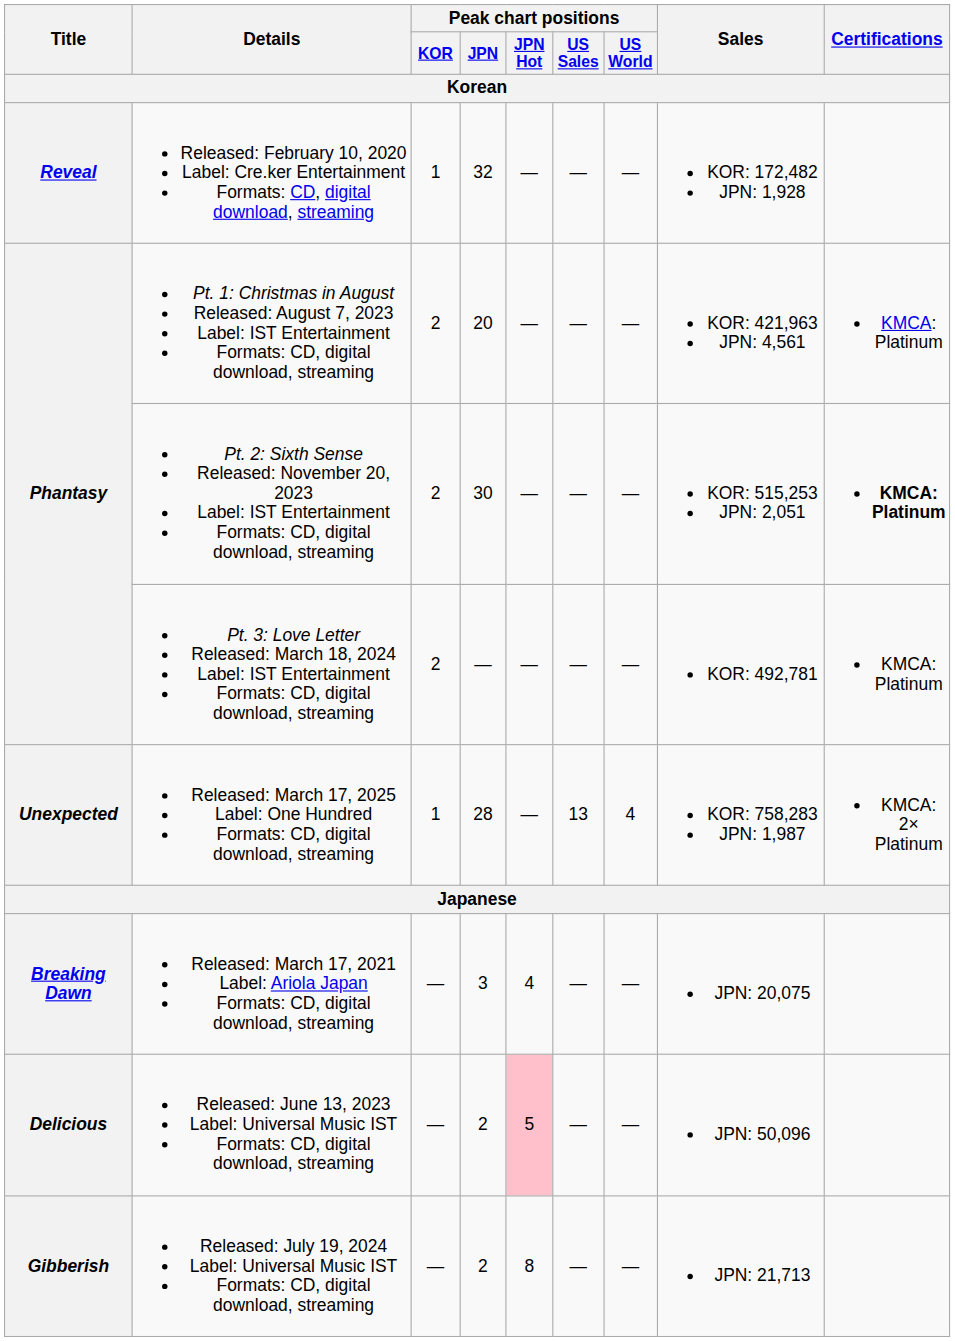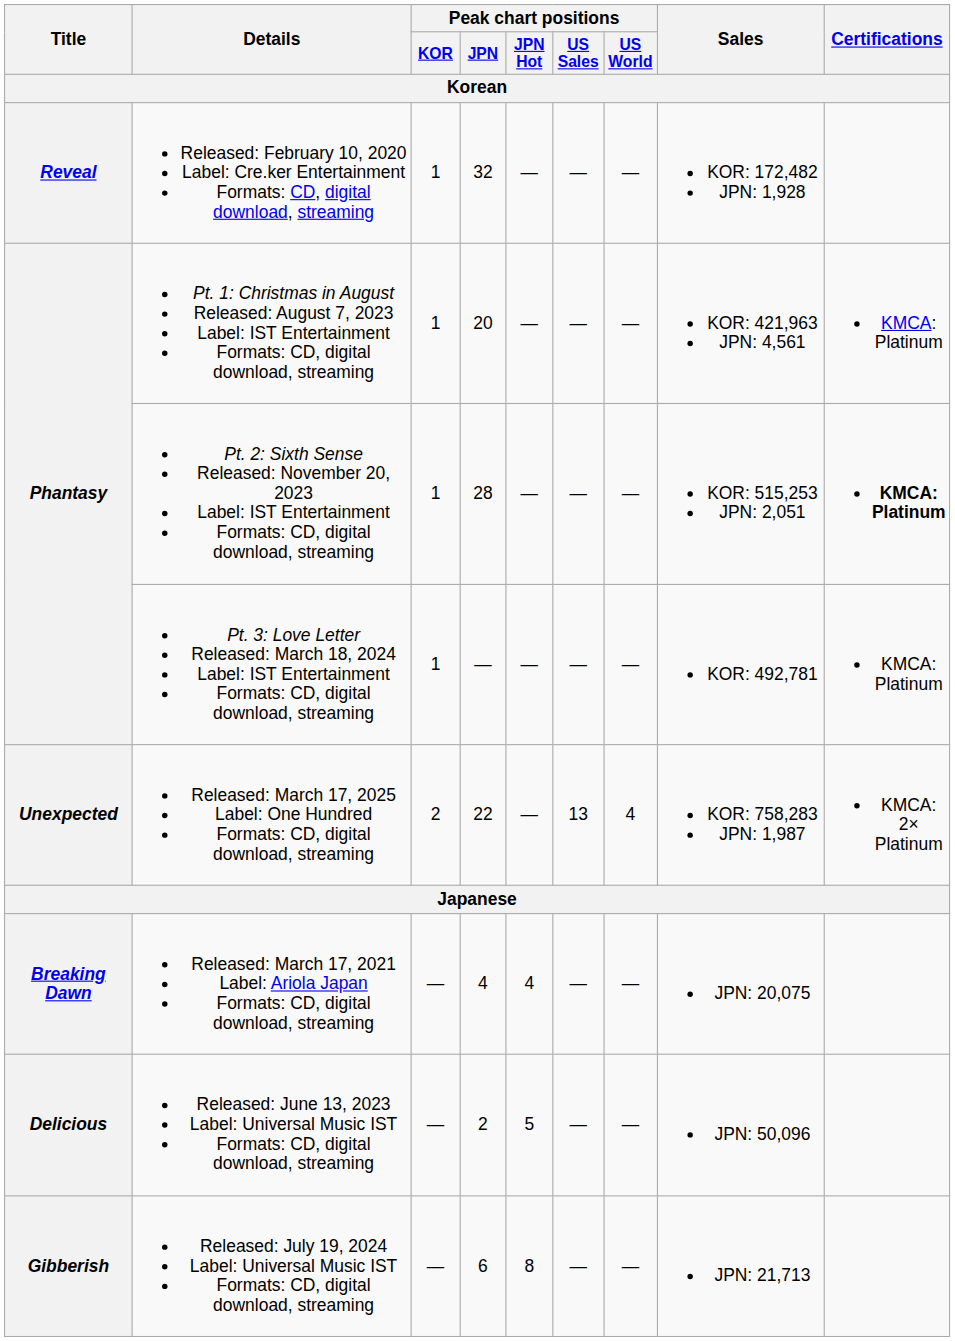(435, 323) 2 -> (435, 323) 1
(435, 493) 2 -> (435, 493) 1
(483, 493) 30 -> (483, 493) 28
(435, 664) 2 -> (435, 664) 1
(435, 815) 1 -> (435, 815) 2
(483, 815) 28 -> (483, 815) 22
(483, 983) 3 -> (483, 983) 4
(529, 1124) pink background -> (529, 1124) no background
(483, 1265) 2 -> (483, 1265) 6
